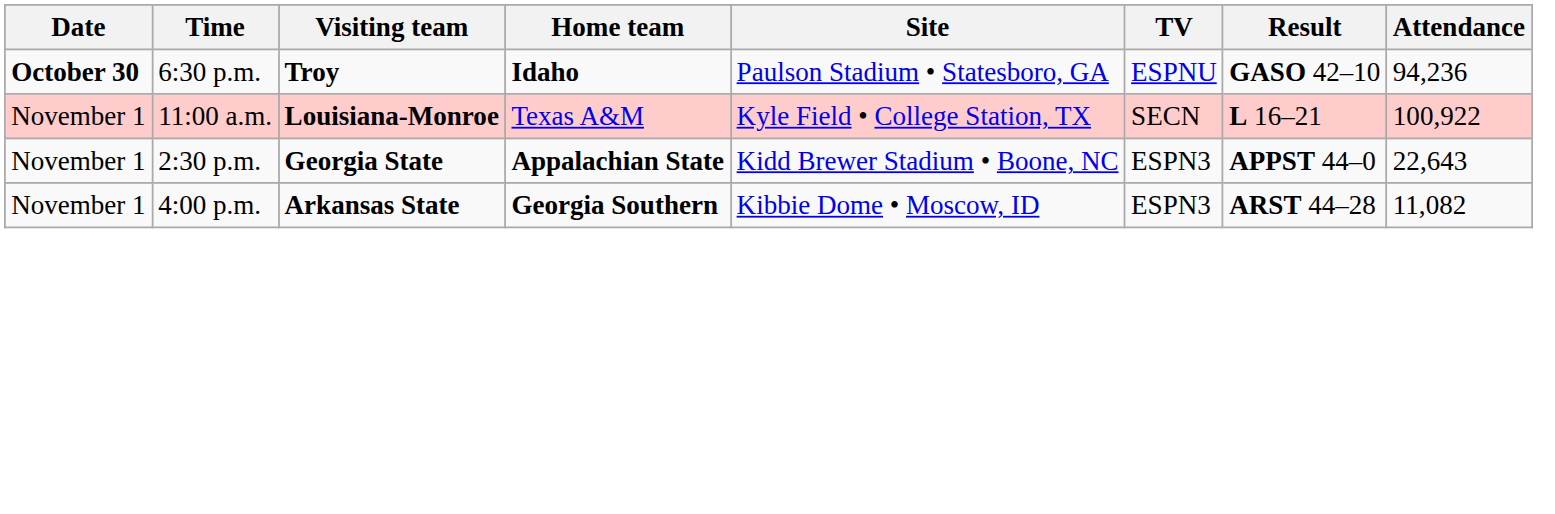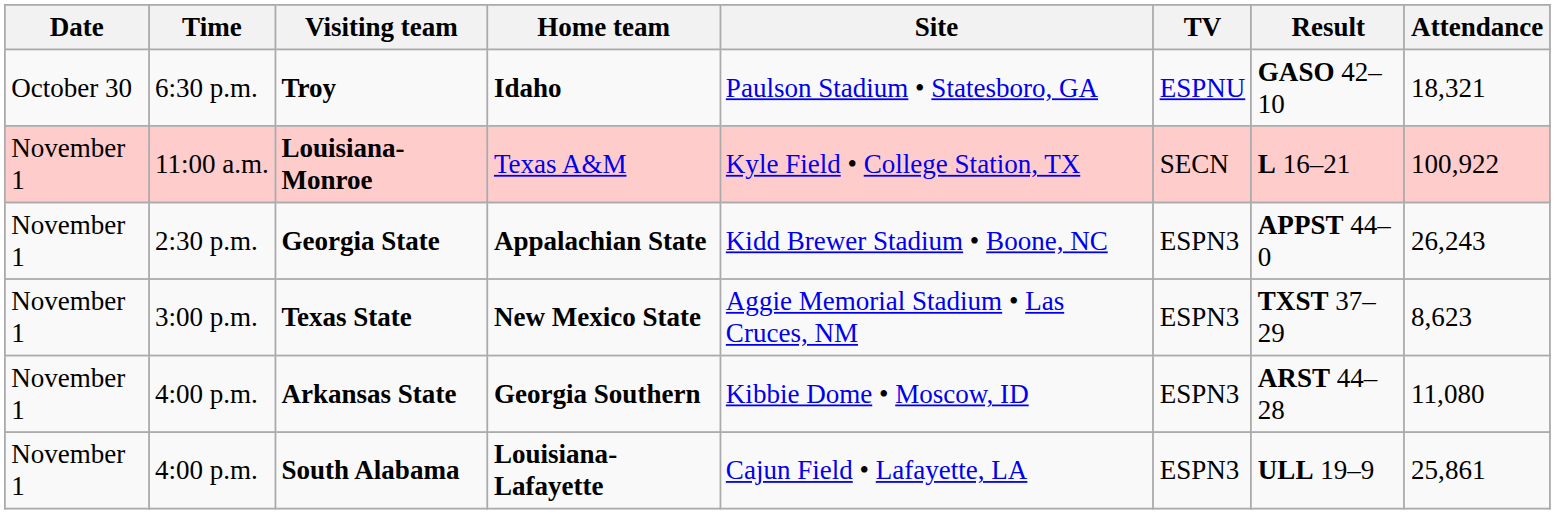(75, 71) bold -> (72, 87) normal
(1430, 71) 94,236 -> (1448, 87) 18,321
(1430, 160) 22,643 -> (1448, 240) 26,243
+ row: (347, 317)
(1430, 205) 11,082 -> (1448, 394) 11,080
+ row: (370, 470)
